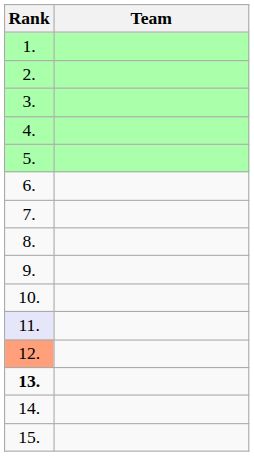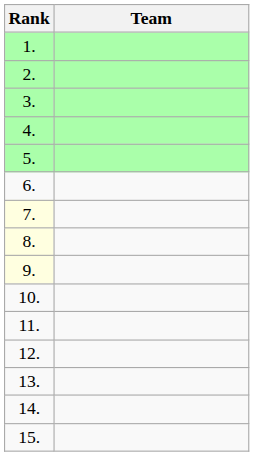(29, 213) no background -> (29, 213) lightyellow background
(29, 241) no background -> (29, 241) lightyellow background
(29, 269) no background -> (29, 269) lightyellow background
(29, 325) lavender background -> (29, 325) no background
(29, 353) lightsalmon background -> (29, 353) no background
(29, 381) bold -> (29, 381) normal
